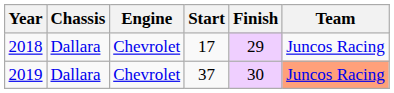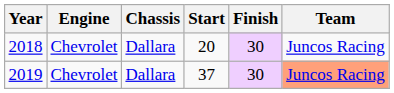columns swapped: (78, 18) <-> (147, 18)
(207, 46) 17 -> (207, 46) 20
(256, 46) 29 -> (256, 46) 30
